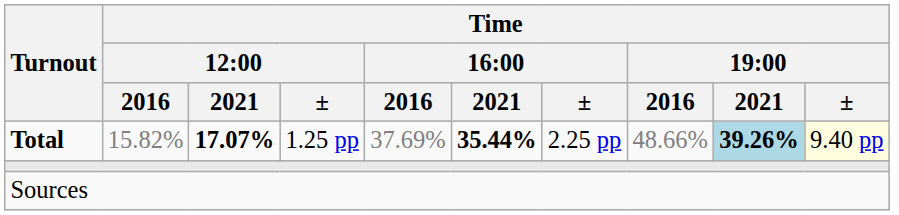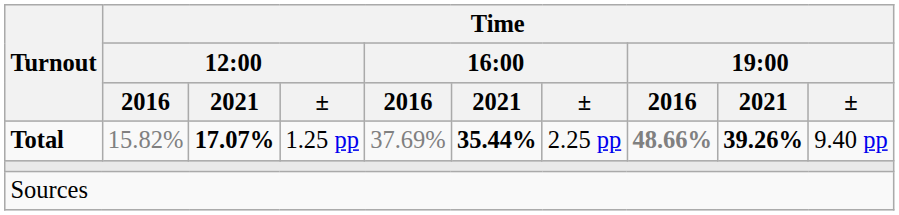(670, 140) normal -> (672, 140) bold
(759, 140) lightblue background -> (763, 140) no background
(847, 140) lightyellow background -> (851, 140) no background
